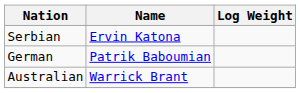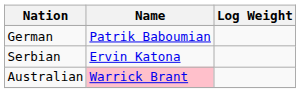rows swapped: (30, 56) <-> (34, 36)
(139, 77) no background -> (139, 77) pink background
